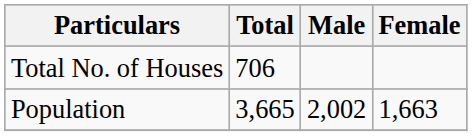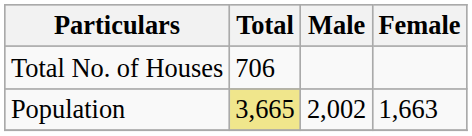(265, 109) no background -> (265, 109) khaki background
